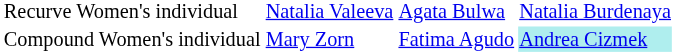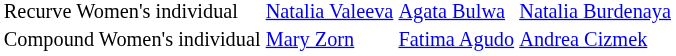(583, 39) paleturquoise background -> (583, 39) no background
